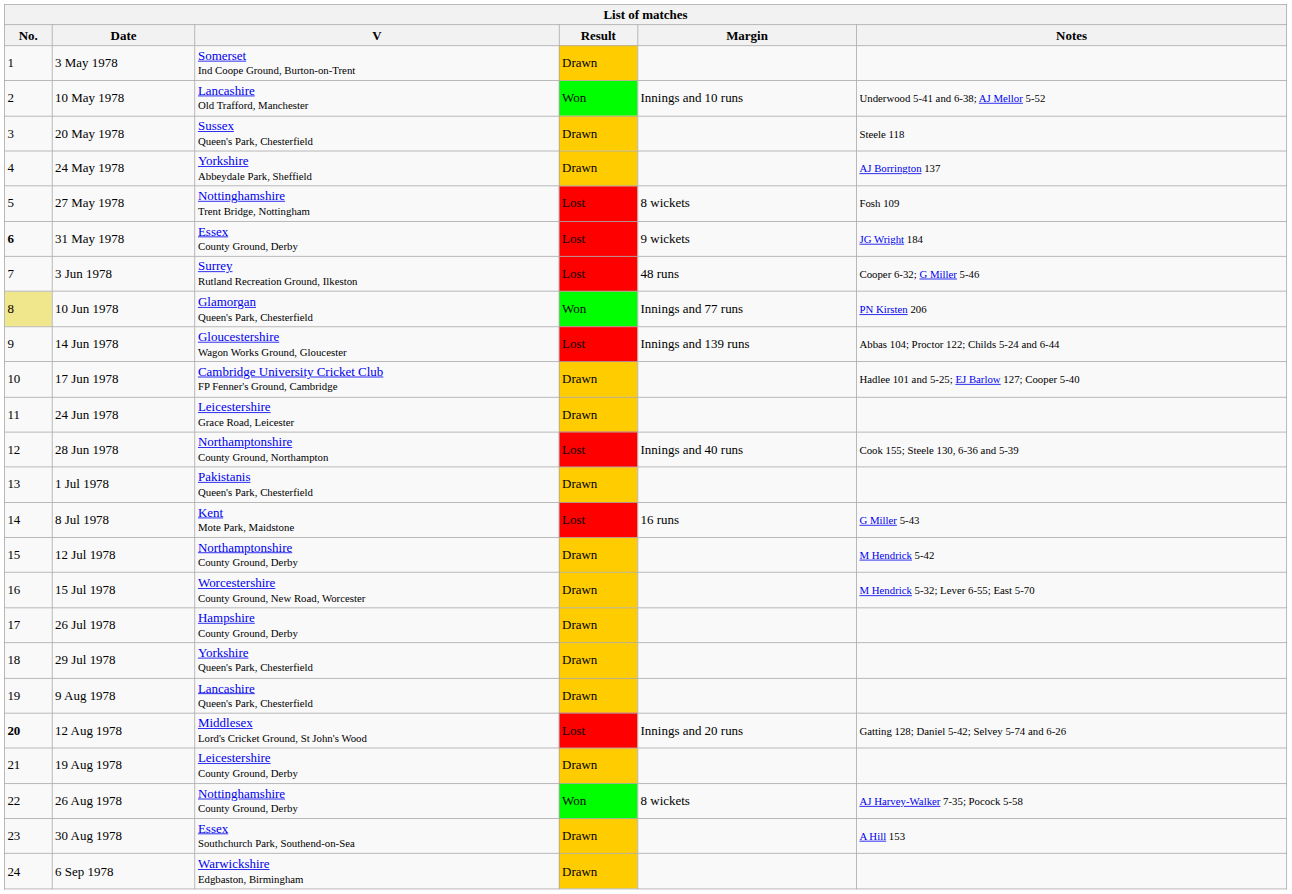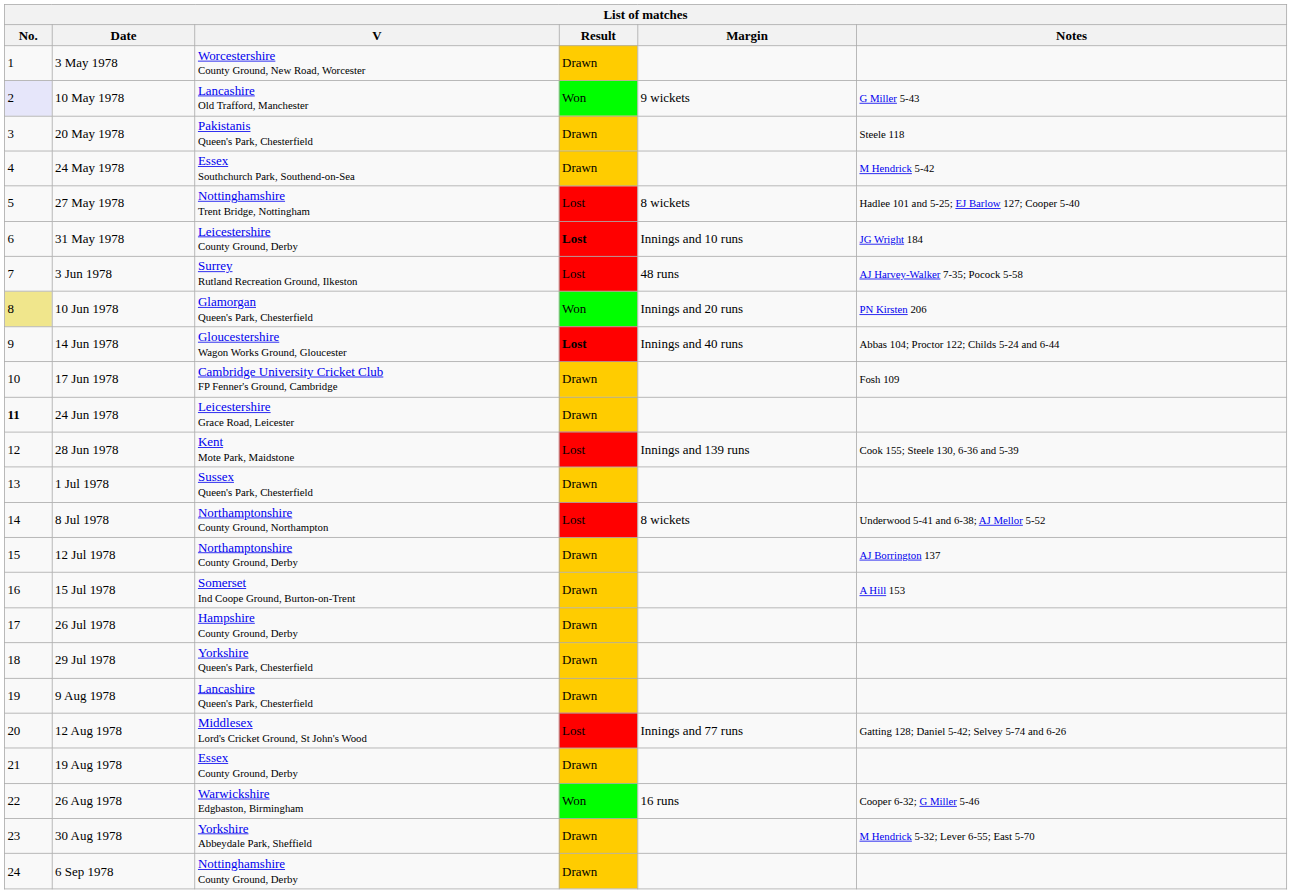(277, 63) Somerset Ind Coope Ground, Burton-on-Trent -> (282, 63) Worcestershire County Ground, New Road, Worcester
(11, 98) no background -> (11, 98) lavender background
(692, 98) Innings and 10 runs -> (665, 98) 9 wickets
(952, 99) Underwood 5-41 and 6-38; AJ Mellor 5-52 -> (889, 99) G Miller 5-43
(255, 133) Sussex Queen's Park, Chesterfield -> (255, 133) Pakistanis Queen's Park, Chesterfield
(255, 168) Yorkshire Abbeydale Park, Sheffield -> (276, 168) Essex Southchurch Park, Southend-on-Sea
(900, 169) AJ Borrington 137 -> (897, 169) M Hendrick 5-42
(879, 204) Fosh 109 -> (969, 204) Hadlee 101 and 5-25; EJ Barlow 127; Cooper 5-40
(11, 238) bold -> (11, 238) normal
(248, 238) Essex County Ground, Derby -> (248, 238) Leicestershire County Ground, Derby
(574, 238) normal -> (574, 238) bold
(665, 238) 9 wickets -> (692, 238) Innings and 10 runs
(919, 274) Cooper 6-32; G Miller 5-46 -> (941, 274) AJ Harvey-Walker 7-35; Pocock 5-58
(692, 309) Innings and 77 runs -> (692, 309) Innings and 20 runs
(574, 344) normal -> (574, 344) bold
(695, 344) Innings and 139 runs -> (692, 344) Innings and 40 runs
(969, 380) Hadlee 101 and 5-25; EJ Barlow 127; Cooper 5-40 -> (879, 380) Fosh 109
(14, 414) normal -> (14, 414) bold
(263, 449) Northamptonshire County Ground, Northampton -> (246, 449) Kent Mote Park, Maidstone
(692, 449) Innings and 40 runs -> (695, 449) Innings and 139 runs
(255, 484) Pakistanis Queen's Park, Chesterfield -> (255, 484) Sussex Queen's Park, Chesterfield
(246, 519) Kent Mote Park, Maidstone -> (263, 519) Northamptonshire County Ground, Northampton
(660, 519) 16 runs -> (665, 519) 8 wickets
(889, 520) G Miller 5-43 -> (952, 520) Underwood 5-41 and 6-38; AJ Mellor 5-52
(897, 555) M Hendrick 5-42 -> (900, 555) AJ Borrington 137
(282, 590) Worcestershire County Ground, New Road, Worcester -> (277, 590) Somerset Ind Coope Ground, Burton-on-Trent
(947, 590) M Hendrick 5-32; Lever 6-55; East 5-70 -> (882, 590) A Hill 153
(14, 730) bold -> (14, 730) normal
(692, 730) Innings and 20 runs -> (692, 730) Innings and 77 runs
(248, 765) Leicestershire County Ground, Derby -> (248, 765) Essex County Ground, Derby
(248, 800) Nottinghamshire County Ground, Derby -> (251, 800) Warwickshire Edgbaston, Birmingham
(665, 800) 8 wickets -> (660, 800) 16 runs
(941, 801) AJ Harvey-Walker 7-35; Pocock 5-58 -> (919, 801) Cooper 6-32; G Miller 5-46
(276, 836) Essex Southchurch Park, Southend-on-Sea -> (255, 836) Yorkshire Abbeydale Park, Sheffield
(882, 836) A Hill 153 -> (947, 836) M Hendrick 5-32; Lever 6-55; East 5-70
(251, 871) Warwickshire Edgbaston, Birmingham -> (248, 871) Nottinghamshire County Ground, Derby
